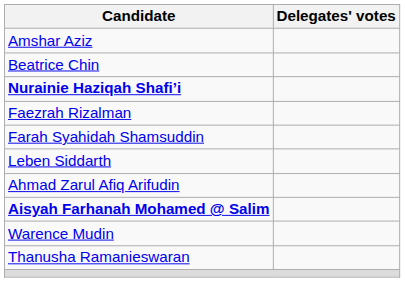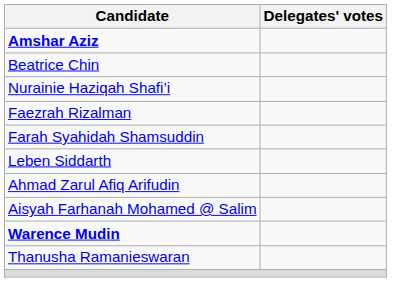(50, 40) normal -> (53, 40) bold
(95, 88) bold -> (89, 88) normal
(139, 209) bold -> (132, 209) normal
(61, 233) normal -> (64, 233) bold
